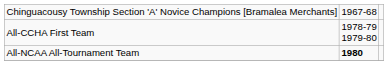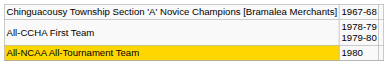(73, 53) no background -> (73, 53) gold background
(352, 53) bold -> (352, 53) normal
